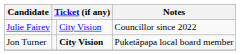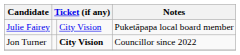(155, 27) Councillor since 2022 -> (174, 27) Puketāpapa local board member
(174, 42) Puketāpapa local board member -> (155, 42) Councillor since 2022
